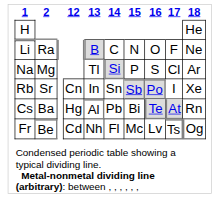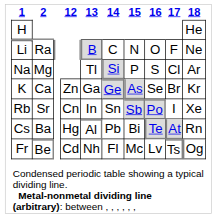+ row: (22, 89)
